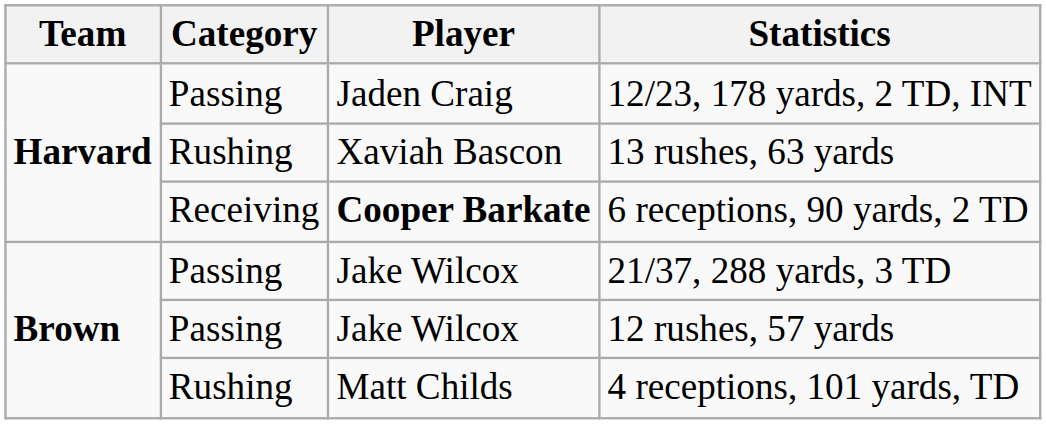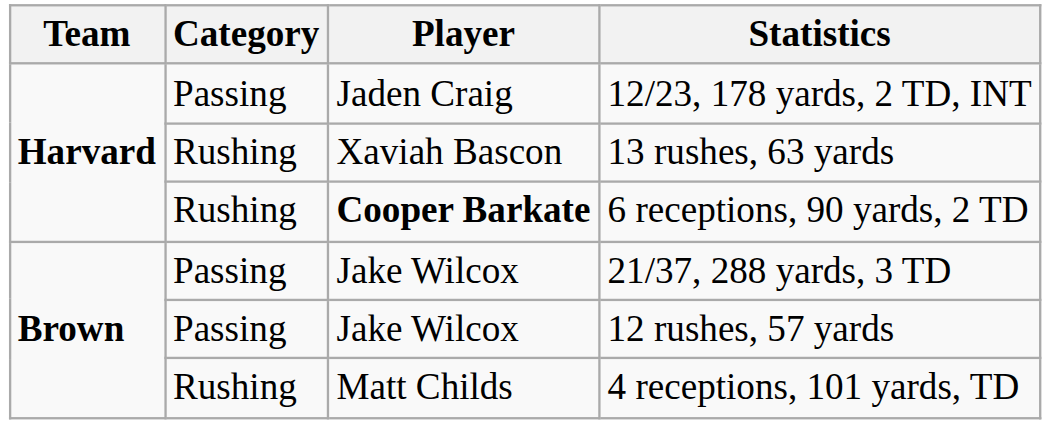(244, 210) Receiving -> (235, 210) Rushing
